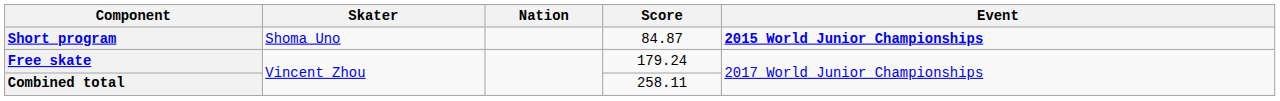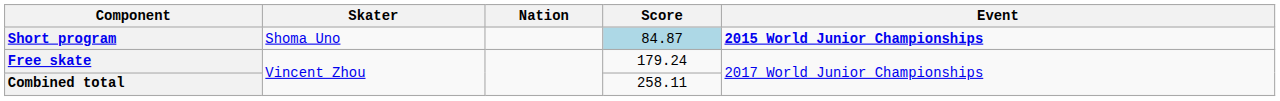(662, 39) no background -> (662, 39) lightblue background
